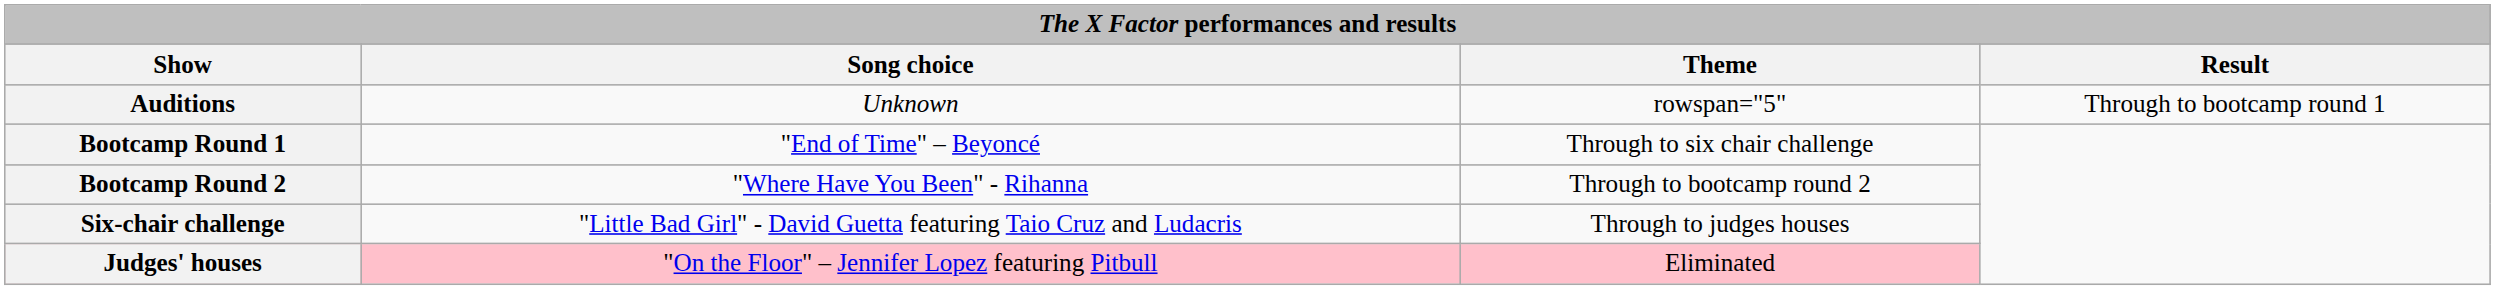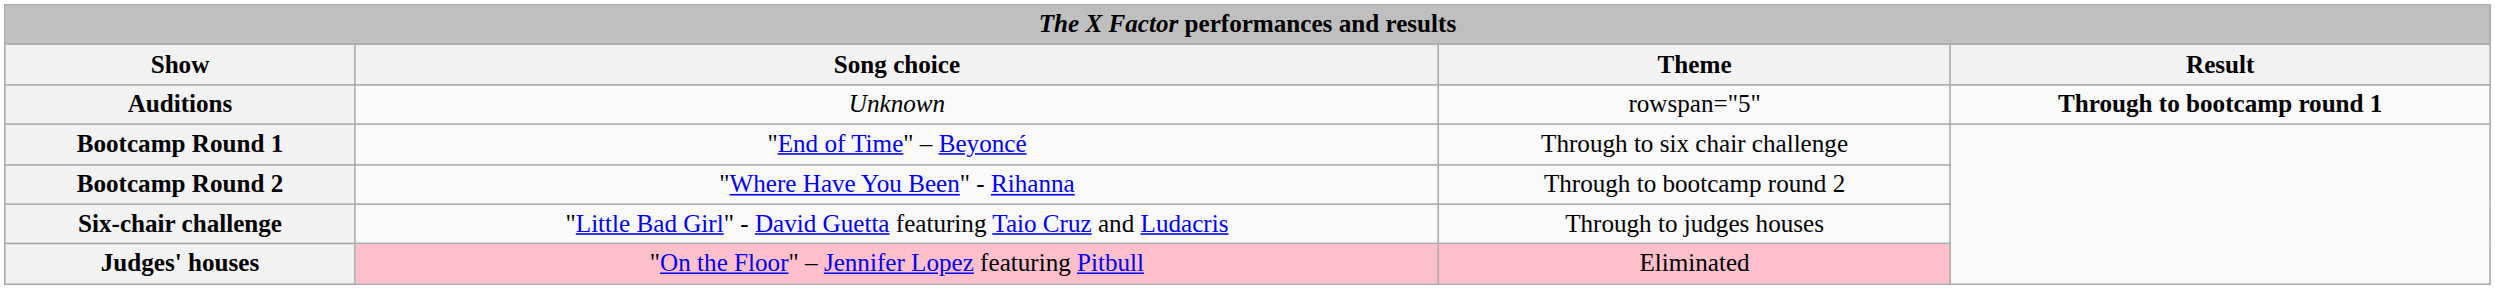(2235, 104) normal -> (2220, 104) bold
